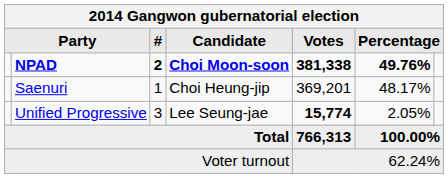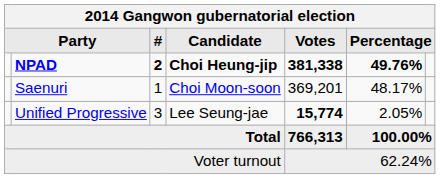(229, 64) Choi Moon-soon -> (223, 64) Choi Heung-jip
(220, 88) Choi Heung-jip -> (225, 88) Choi Moon-soon
